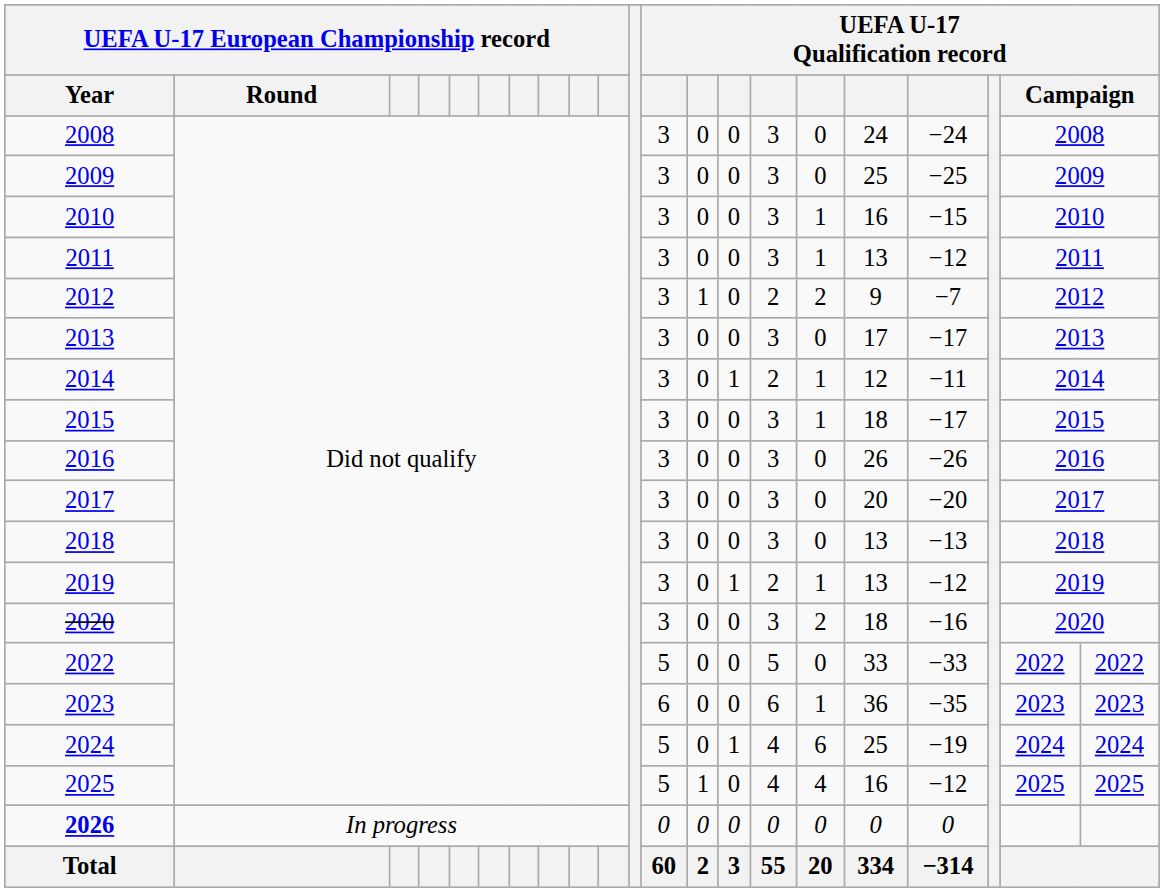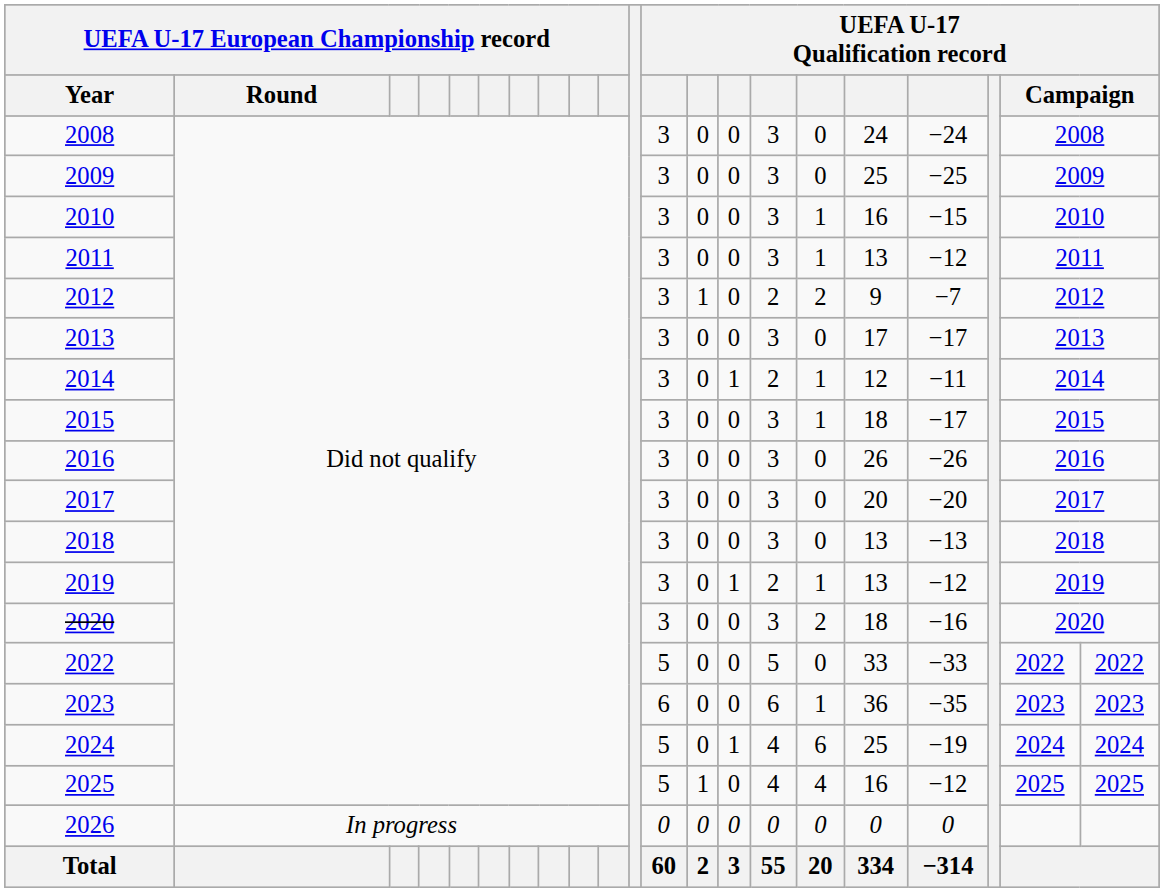(90, 825) bold -> (90, 825) normal
